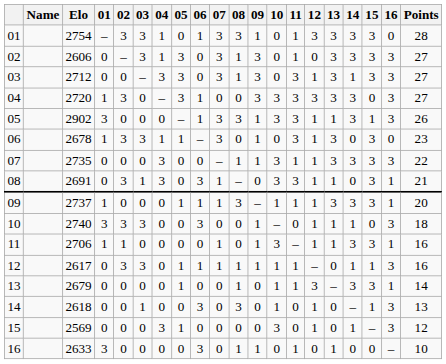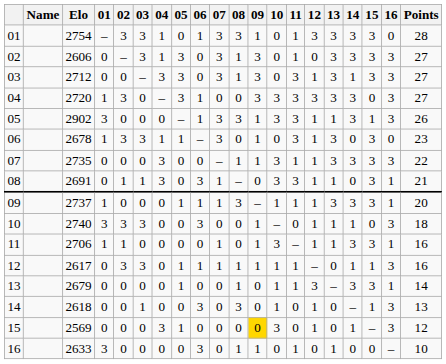(123, 181) 3 -> (123, 181) 1
(258, 327) no background -> (258, 327) gold background
